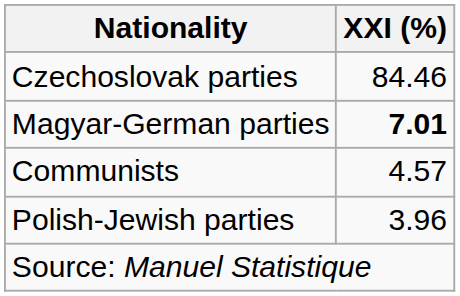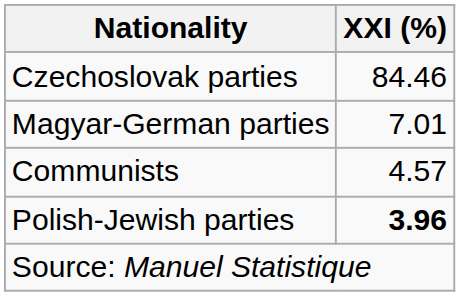(418, 123) bold -> (418, 123) normal
(418, 219) normal -> (418, 219) bold
